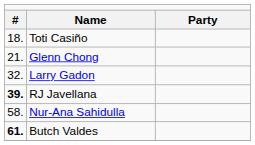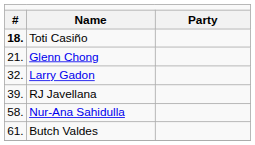(15, 38) normal -> (15, 38) bold
(15, 94) bold -> (15, 94) normal
(15, 132) bold -> (15, 132) normal
